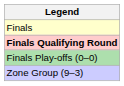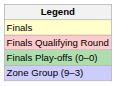(62, 43) bold -> (58, 43) normal
